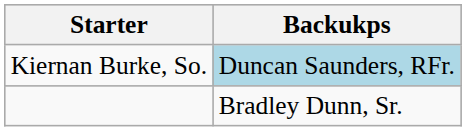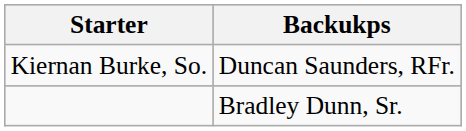(337, 65) lightblue background -> (337, 65) no background
